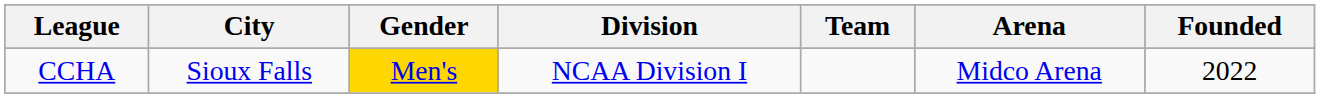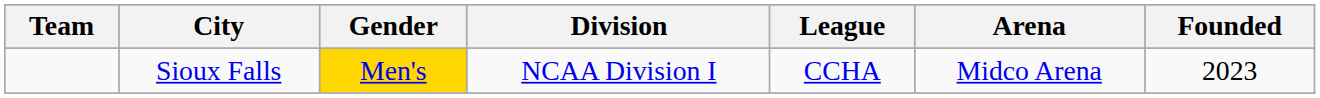columns swapped: (858, 26) <-> (77, 26)
(1230, 70) 2022 -> (1230, 70) 2023
